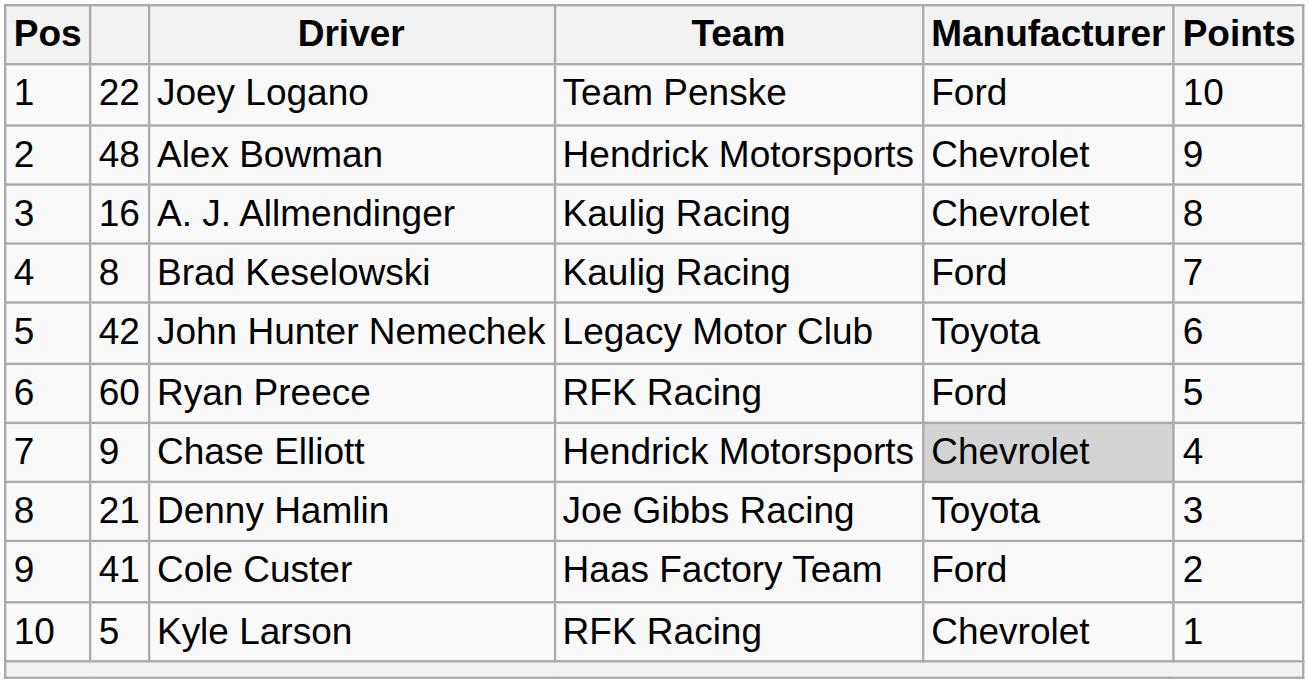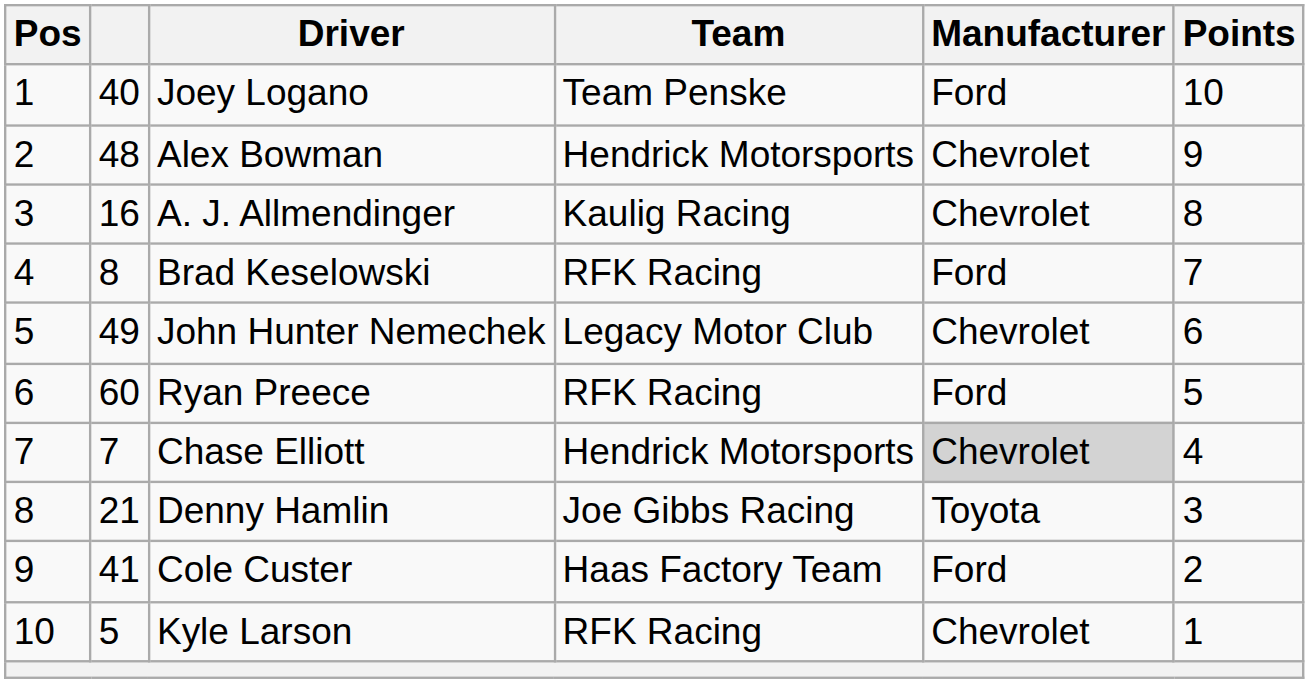(119, 93) 22 -> (119, 93) 40
(677, 272) Kaulig Racing -> (662, 272) RFK Racing
(119, 331) 42 -> (119, 331) 49
(986, 331) Toyota -> (1010, 331) Chevrolet
(109, 451) 9 -> (109, 451) 7
